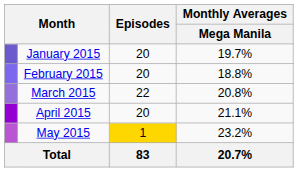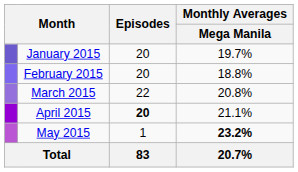(143, 113) normal -> (143, 113) bold
(143, 133) gold background -> (143, 133) no background
(235, 133) normal -> (235, 133) bold
